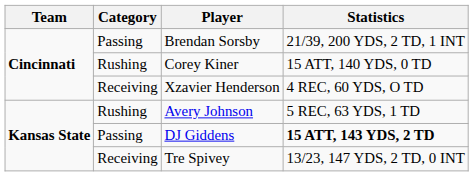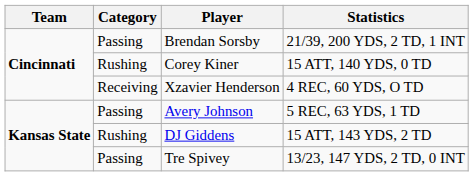(122, 111) Rushing -> (120, 111) Passing
(120, 135) Passing -> (122, 135) Rushing
(361, 135) bold -> (359, 135) normal
(127, 158) Receiving -> (120, 158) Passing
